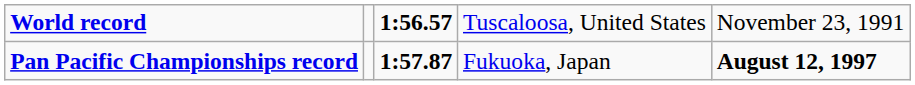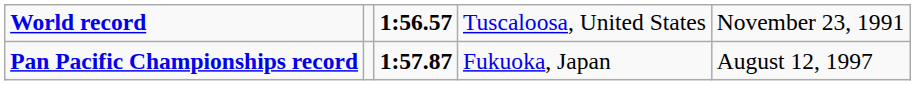(797, 60) bold -> (795, 60) normal
